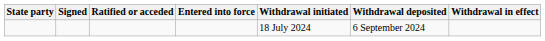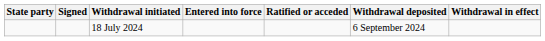columns swapped: (132, 12) <-> (304, 12)
